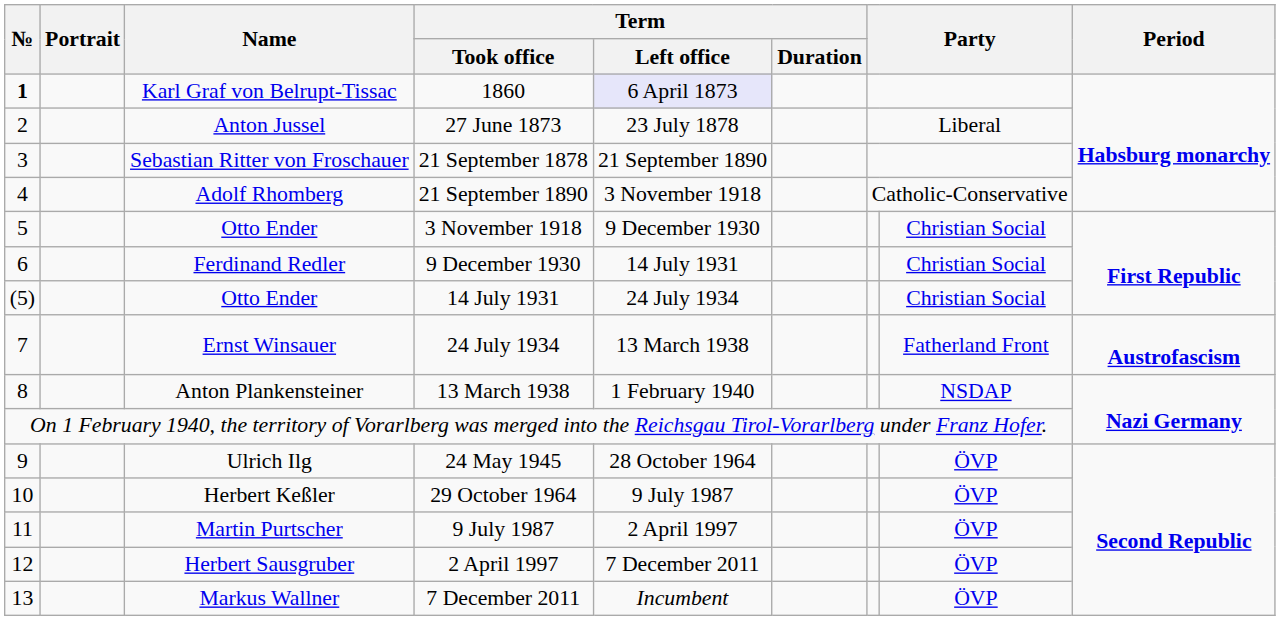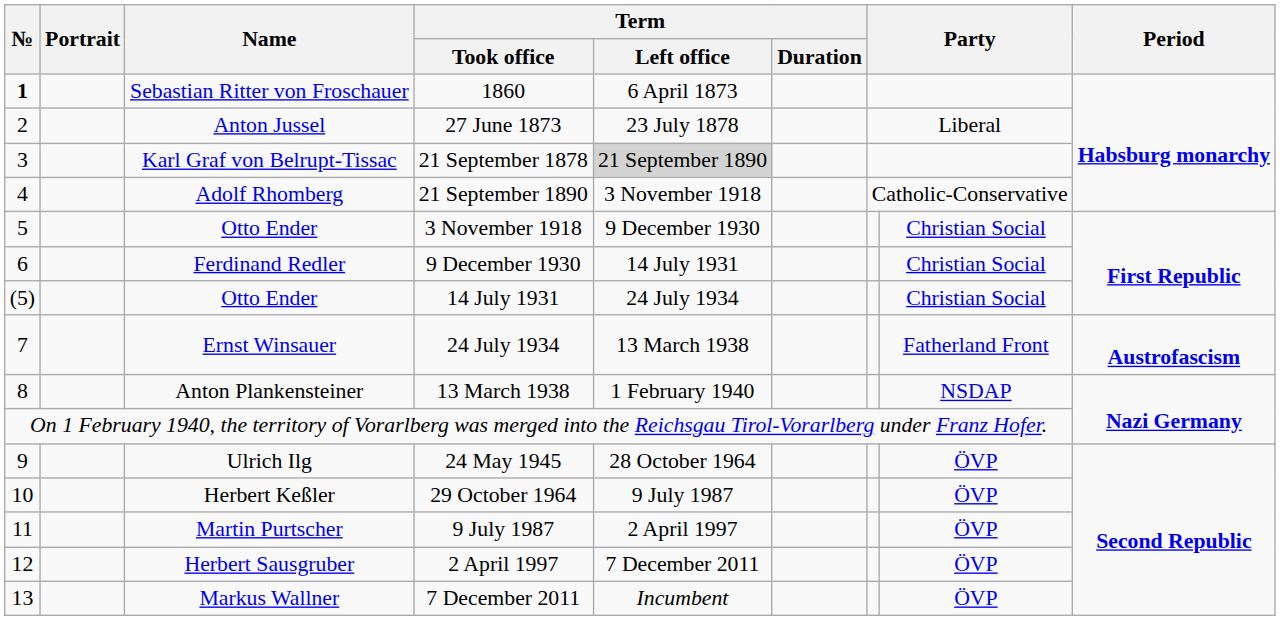(269, 90) Karl Graf von Belrupt-Tissac -> (269, 90) Sebastian Ritter von Froschauer
(683, 90) lavender background -> (683, 90) no background
(269, 159) Sebastian Ritter von Froschauer -> (269, 159) Karl Graf von Belrupt-Tissac
(683, 159) no background -> (683, 159) lightgrey background
